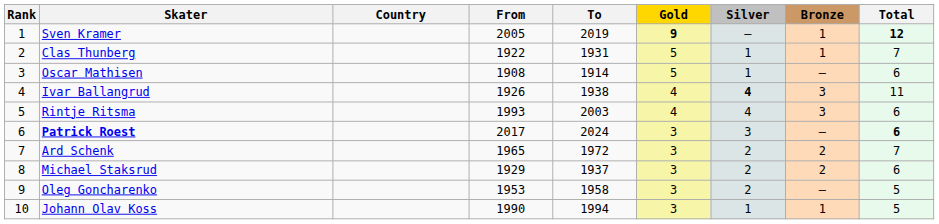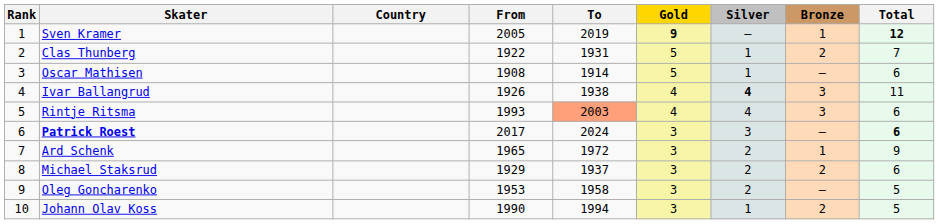(822, 53) 1 -> (822, 53) 2
(595, 112) no background -> (595, 112) lightsalmon background
(822, 151) 2 -> (822, 151) 1
(897, 151) 7 -> (897, 151) 9
(822, 209) 1 -> (822, 209) 2
